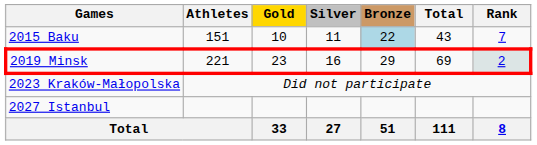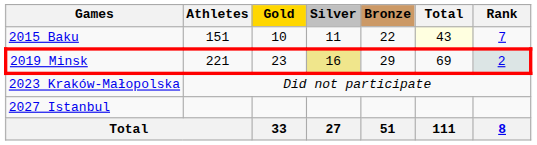(388, 37) lightblue background -> (388, 37) no background
(444, 37) no background -> (444, 37) lightyellow background
(333, 61) no background -> (333, 61) khaki background
